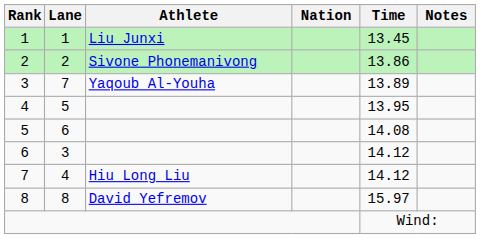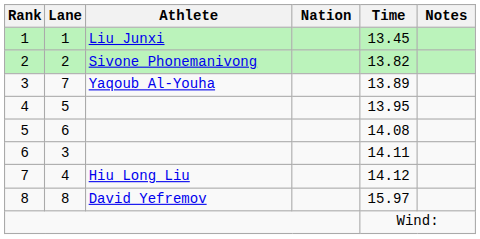(389, 62) 13.86 -> (389, 62) 13.82
(389, 153) 14.12 -> (389, 153) 14.11
